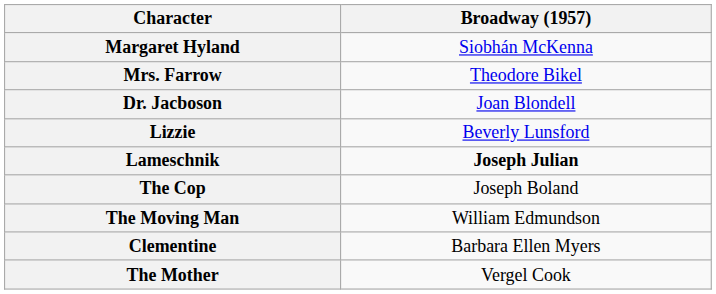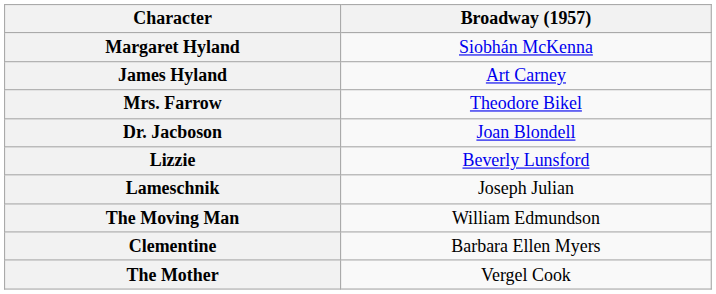+ row: (173, 75)
(526, 160) bold -> (526, 189) normal
- row: (173, 189)
